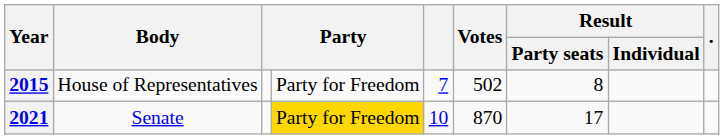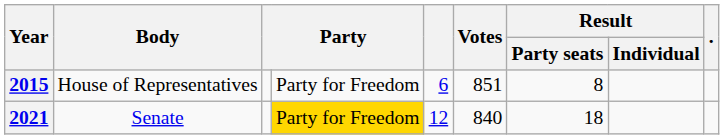(443, 85) 7 -> (443, 85) 6
(488, 85) 502 -> (488, 85) 851
(438, 117) 10 -> (438, 117) 12
(488, 117) 870 -> (488, 117) 840
(594, 117) 17 -> (594, 117) 18
